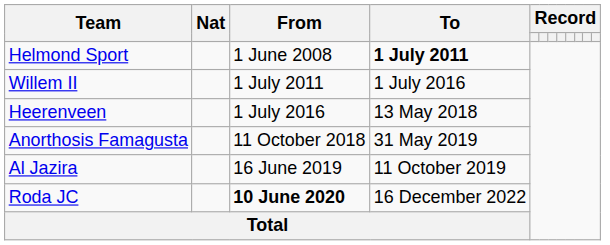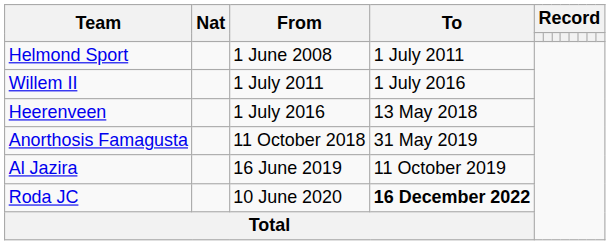(421, 55) bold -> (419, 55) normal
(289, 197) bold -> (288, 197) normal
(450, 197) normal -> (452, 197) bold
